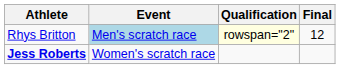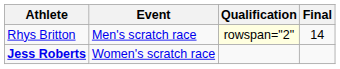(144, 35) lightblue background -> (144, 35) no background
(317, 35) 12 -> (317, 35) 14
